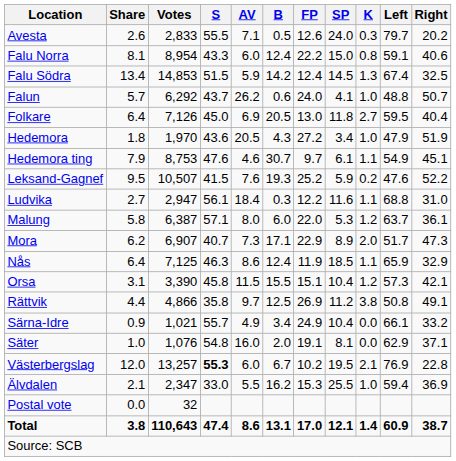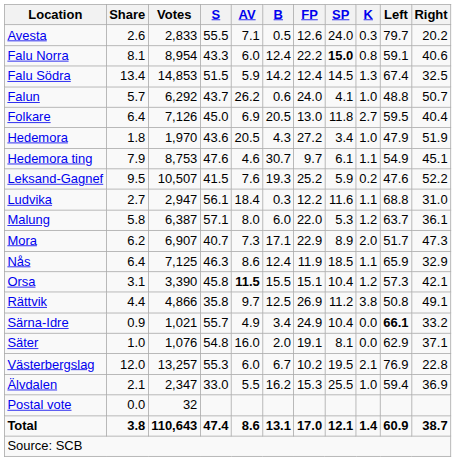(341, 55) normal -> (341, 55) bold
(248, 281) normal -> (247, 281) bold
(396, 323) normal -> (396, 323) bold
(216, 364) bold -> (216, 364) normal
